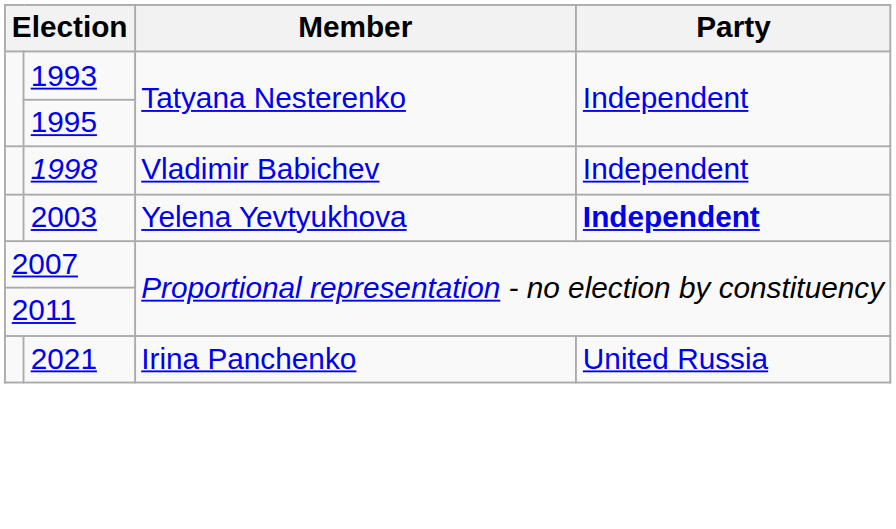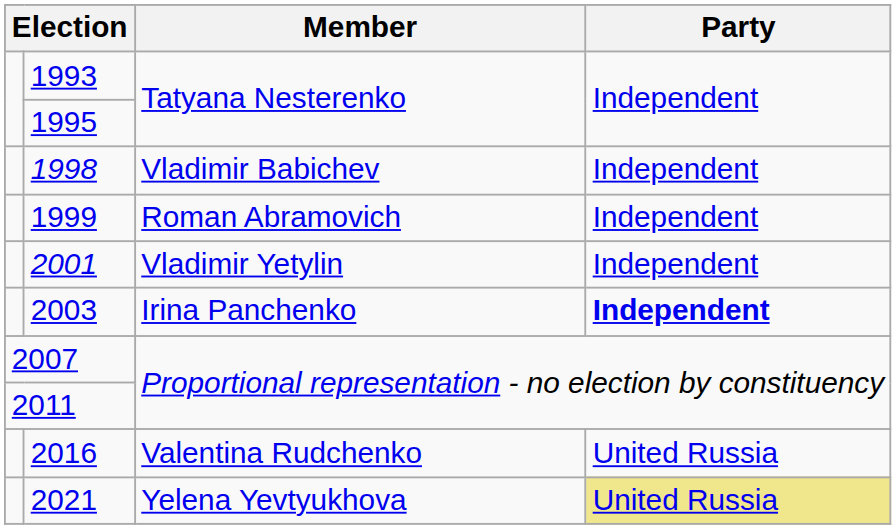+ row: (64, 216)
+ row: (64, 264)
(274, 216) Yelena Yevtyukhova -> (249, 311) Irina Panchenko
+ row: (64, 452)
(249, 358) Irina Panchenko -> (274, 500) Yelena Yevtyukhova
(676, 358) no background -> (685, 500) khaki background
